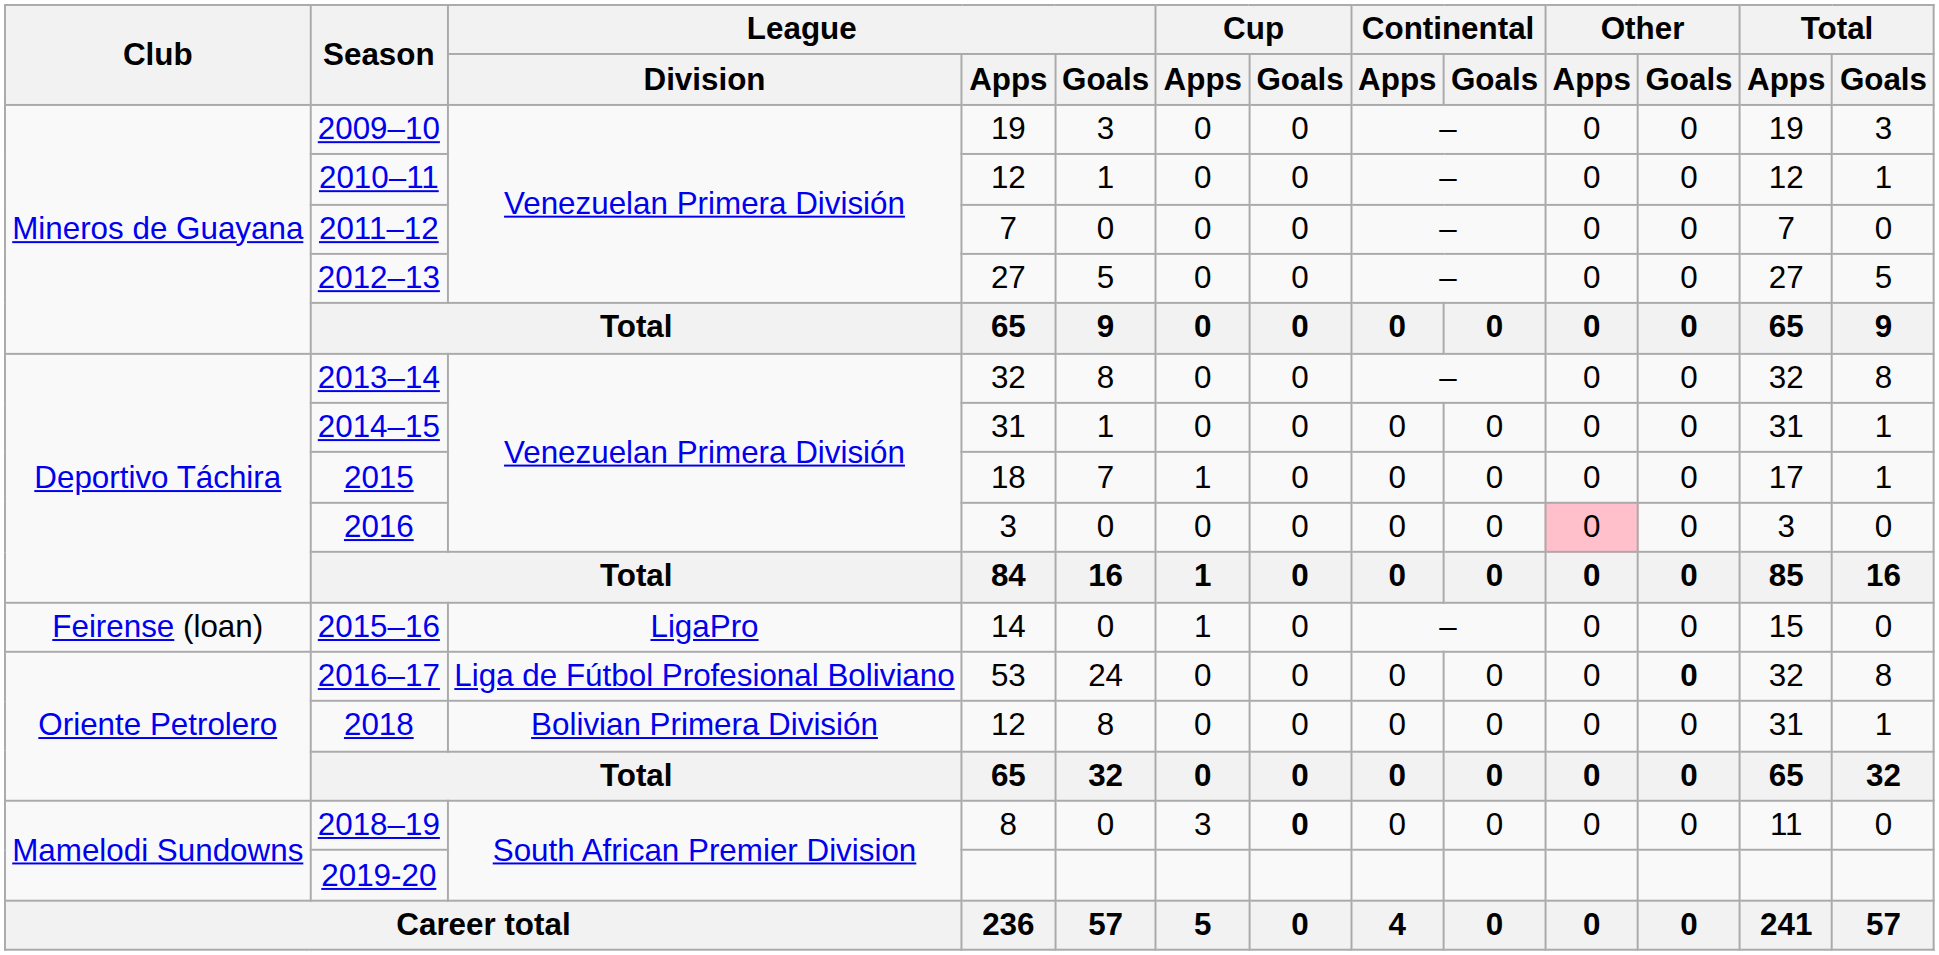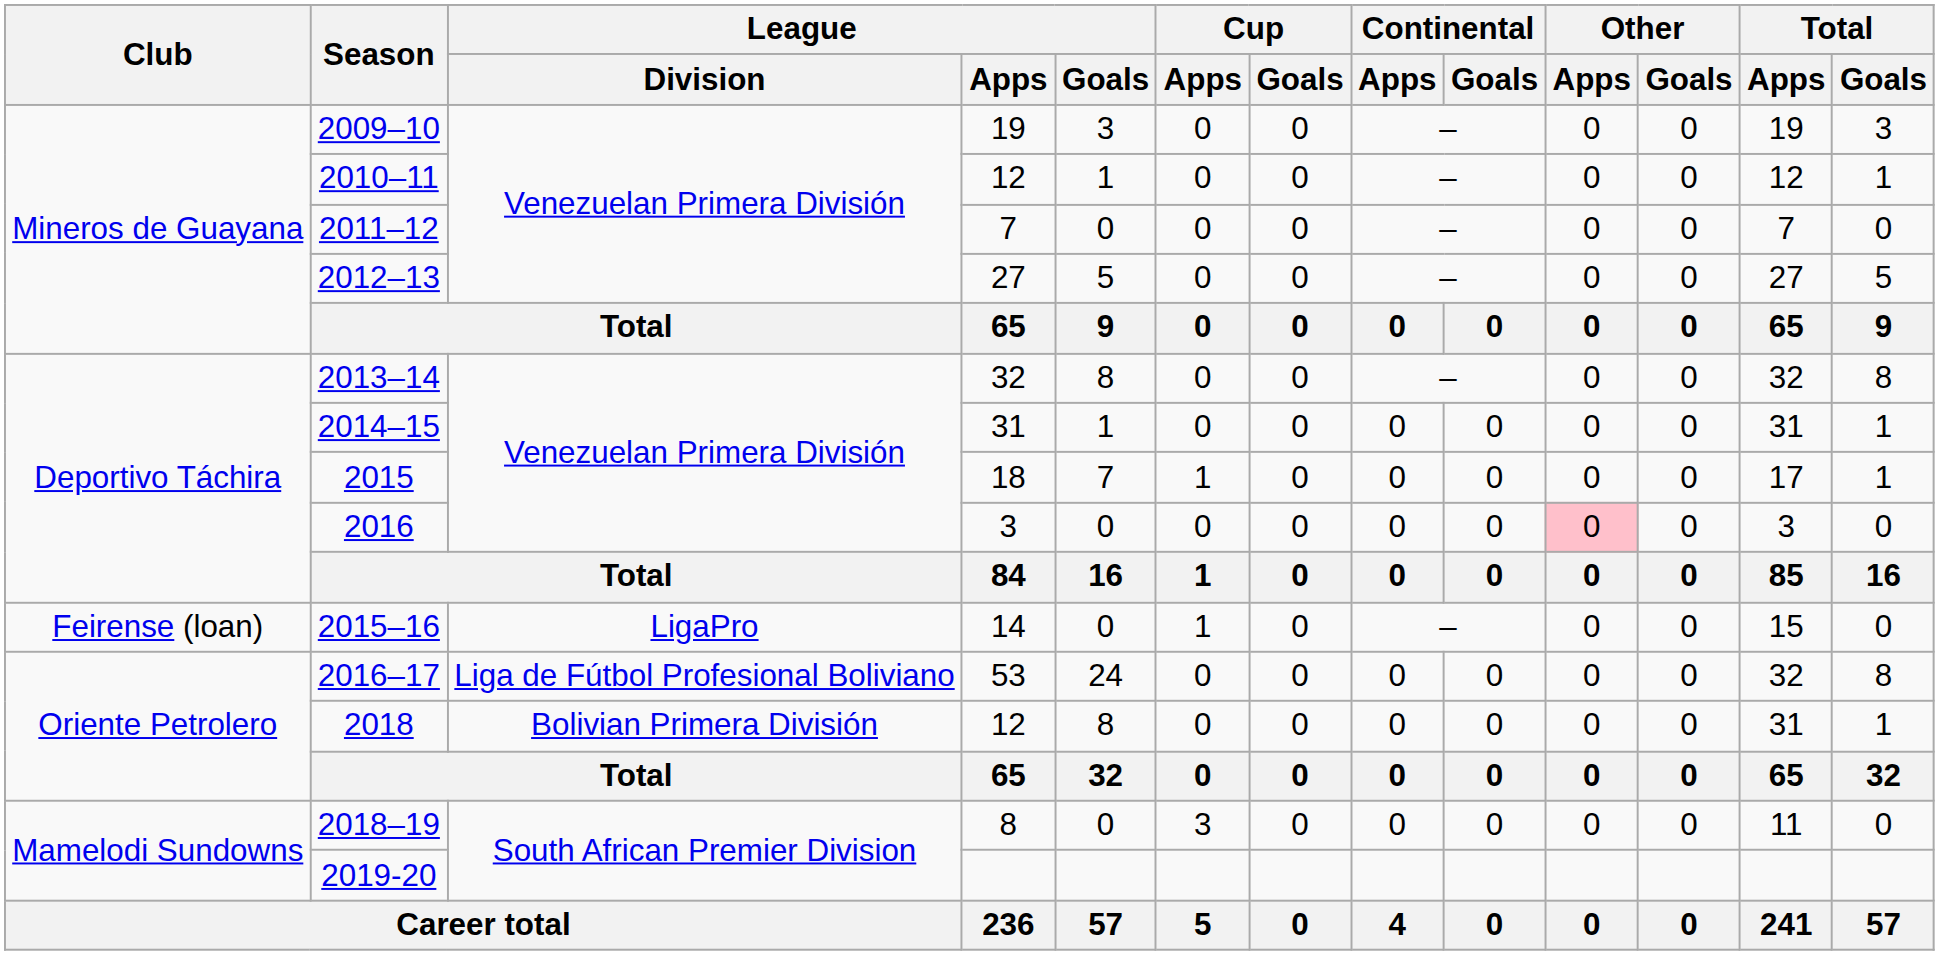(1689, 675) bold -> (1689, 675) normal
(1300, 825) bold -> (1300, 825) normal
